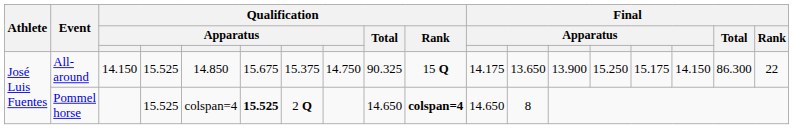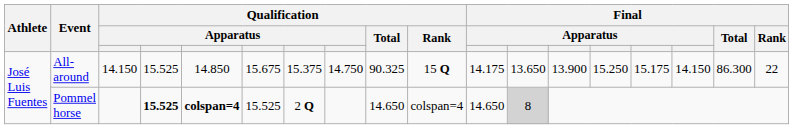(161, 106) normal -> (161, 106) bold
(211, 106) normal -> (212, 106) bold
(261, 106) bold -> (263, 106) normal
(436, 106) bold -> (437, 106) normal
(528, 106) no background -> (528, 106) lightgrey background
